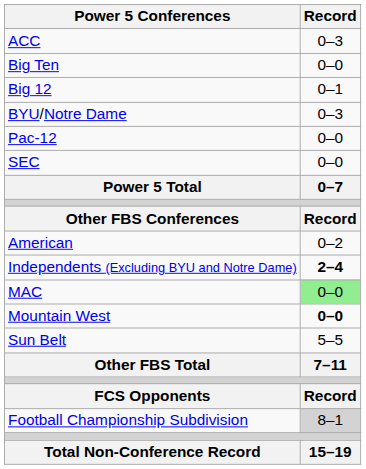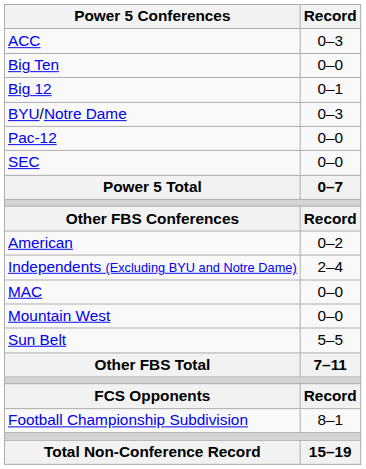(330, 267) bold -> (330, 267) normal
(330, 291) lightgreen background -> (330, 291) no background
(330, 316) bold -> (330, 316) normal
(330, 420) lightgrey background -> (330, 420) no background
